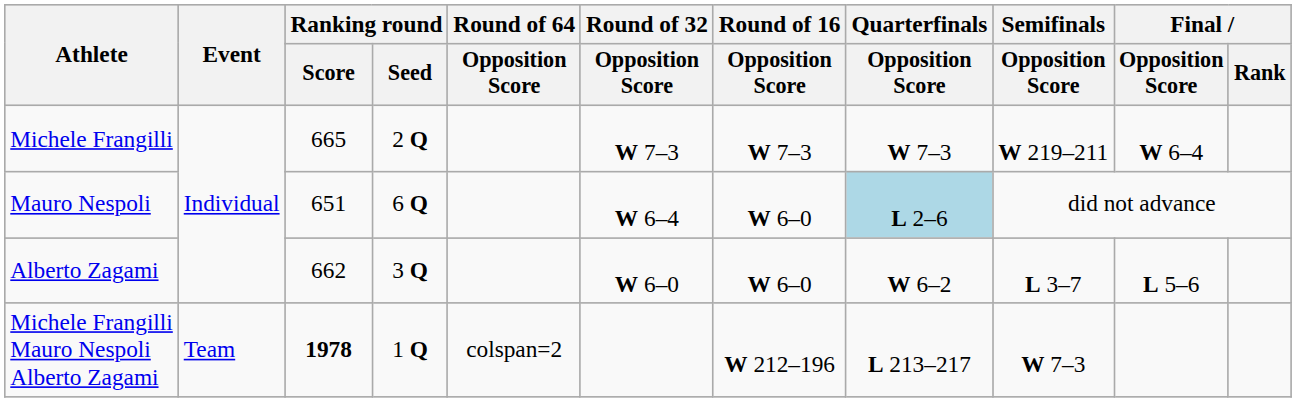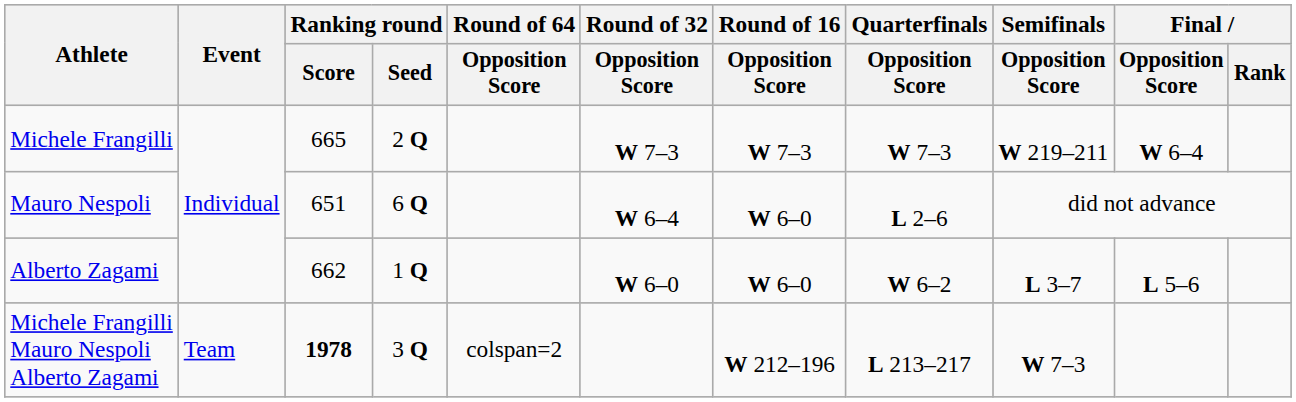(919, 218) lightblue background -> (919, 218) no background
(410, 270) 3 Q -> (410, 270) 1 Q
(410, 350) 1 Q -> (410, 350) 3 Q
